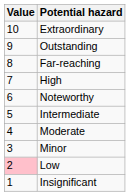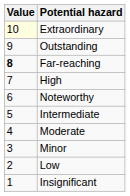(13, 30) no background -> (13, 30) lightyellow background
(10, 64) normal -> (10, 64) bold
(10, 166) pink background -> (10, 166) no background
